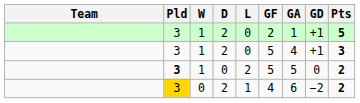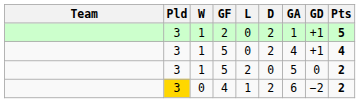columns swapped: (225, 14) <-> (271, 14)
(341, 51) 3 -> (341, 51) 4
(177, 70) bold -> (177, 70) normal
